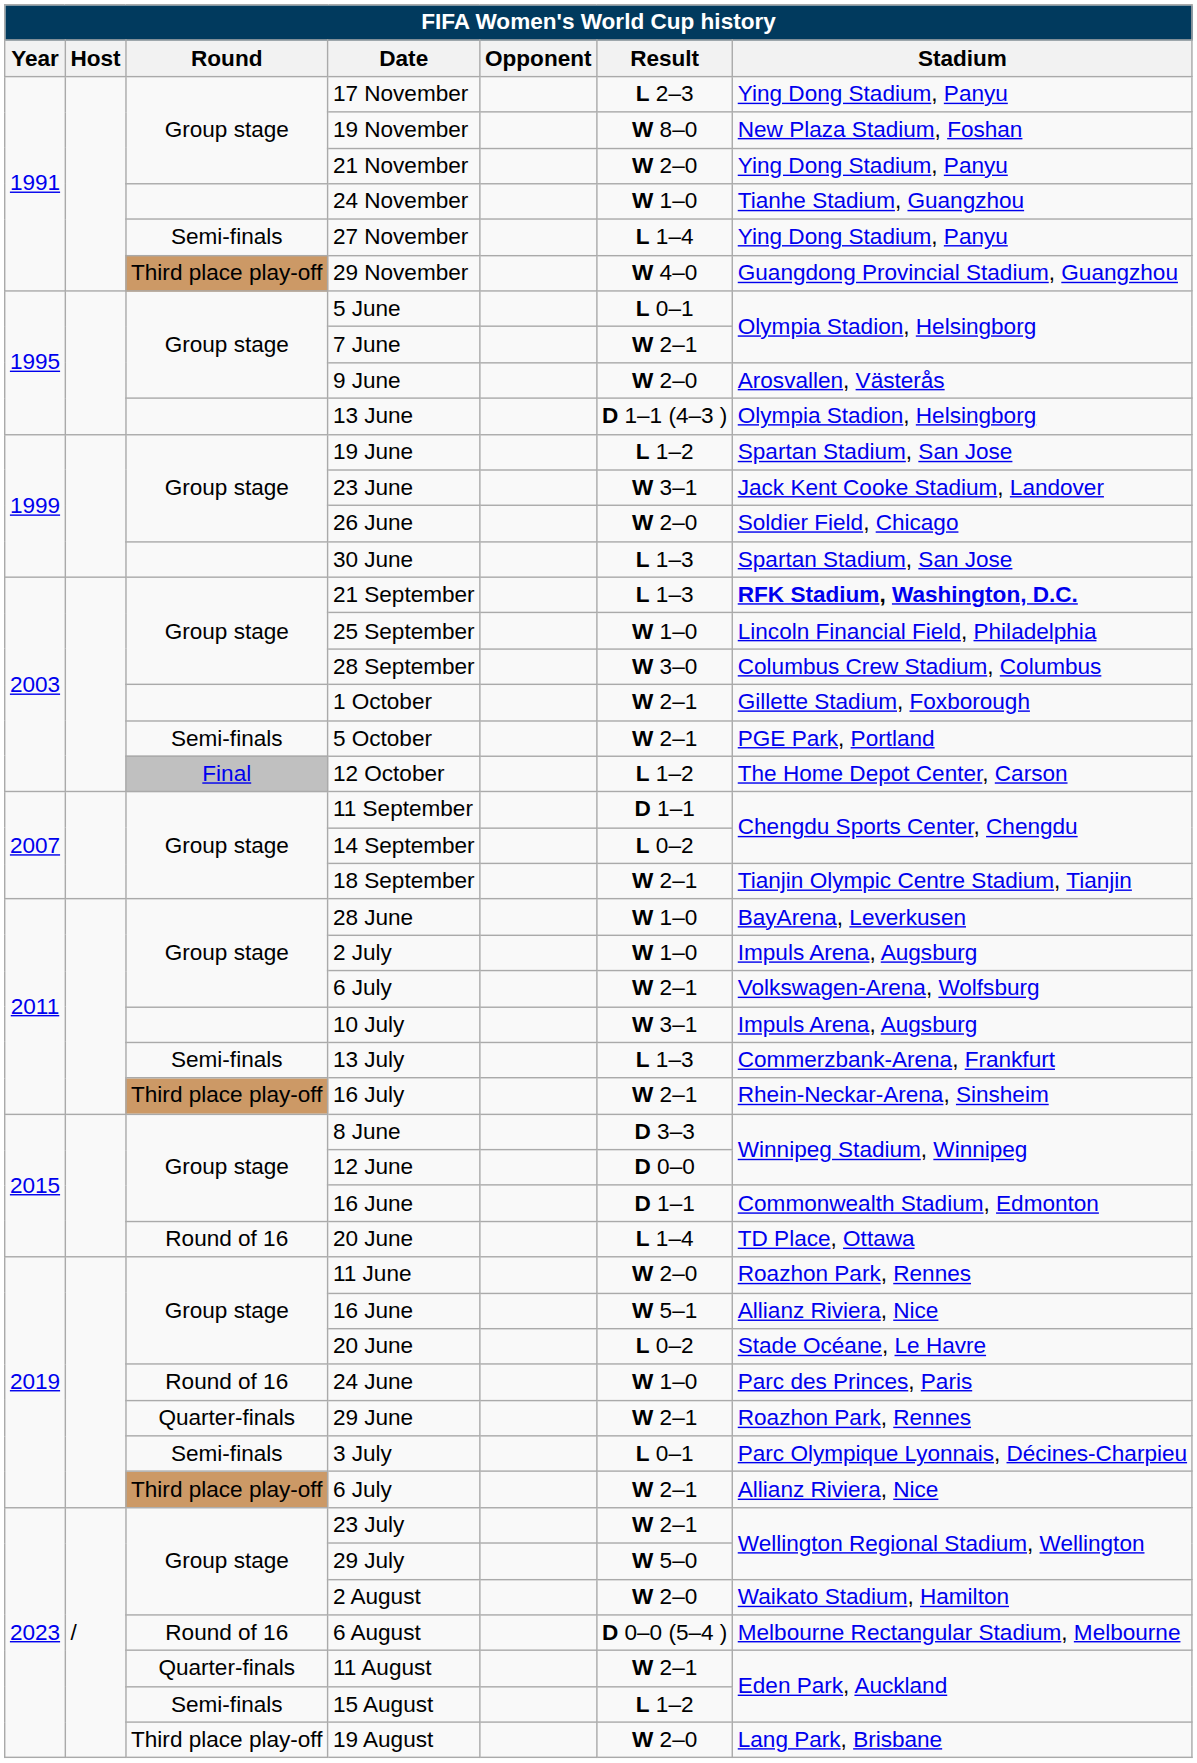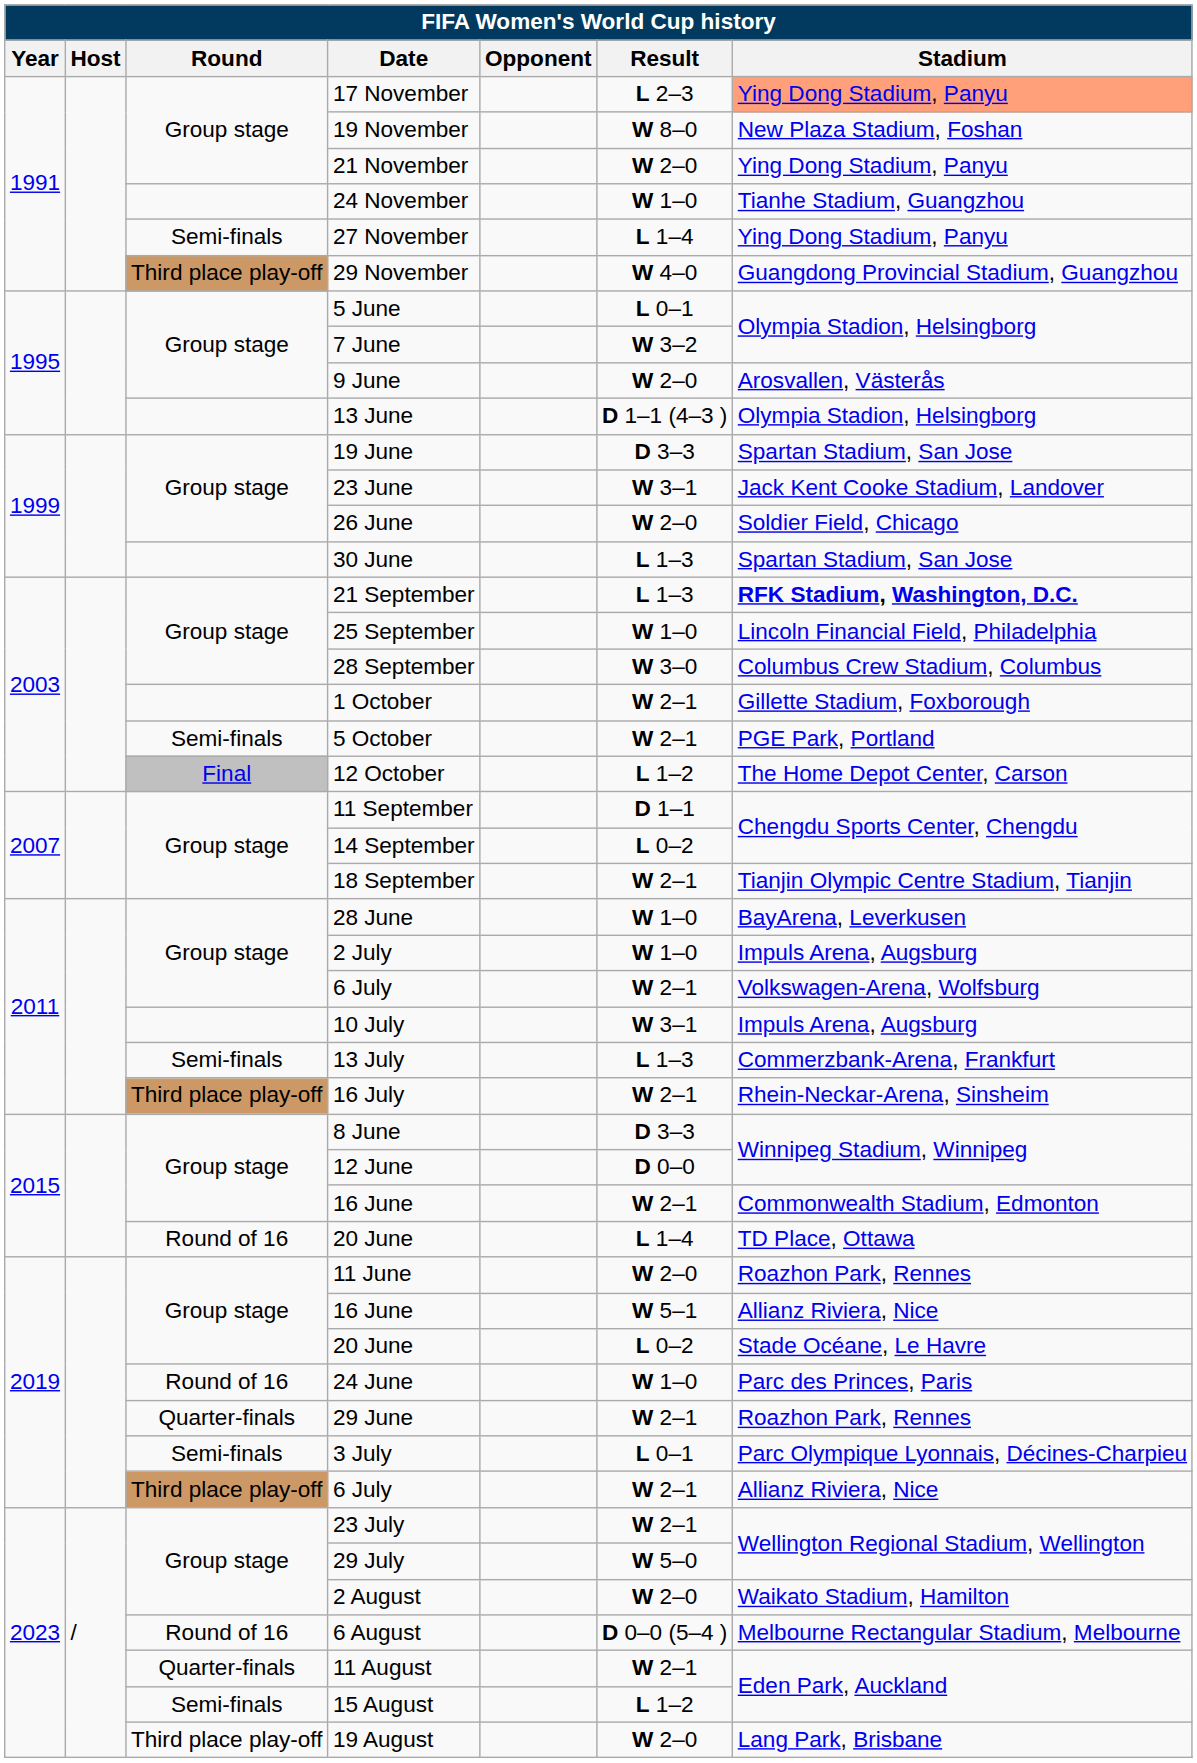(873, 93) no background -> (873, 93) lightsalmon background
(665, 344) W 2–1 -> (665, 344) W 3–2
(665, 451) L 1–2 -> (665, 451) D 3–3
(665, 1203) D 1–1 -> (665, 1203) W 2–1
